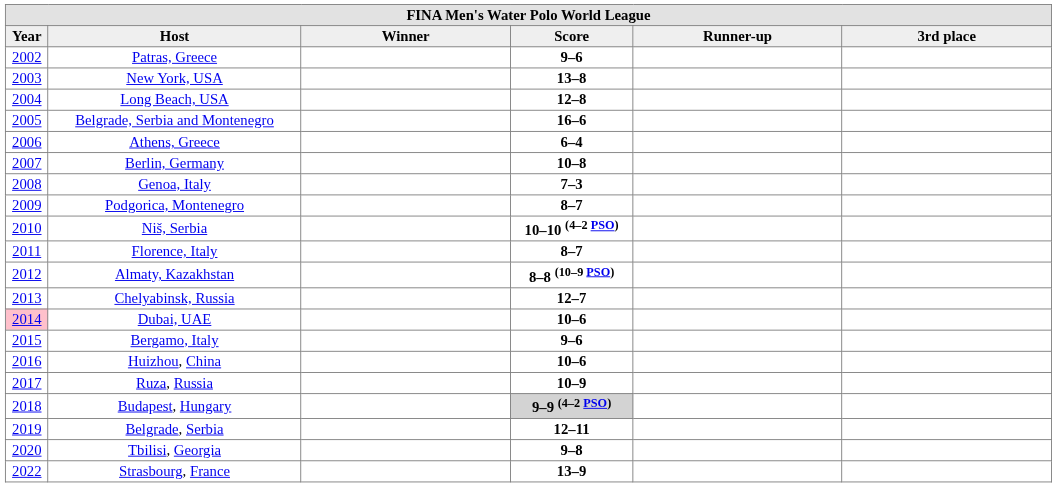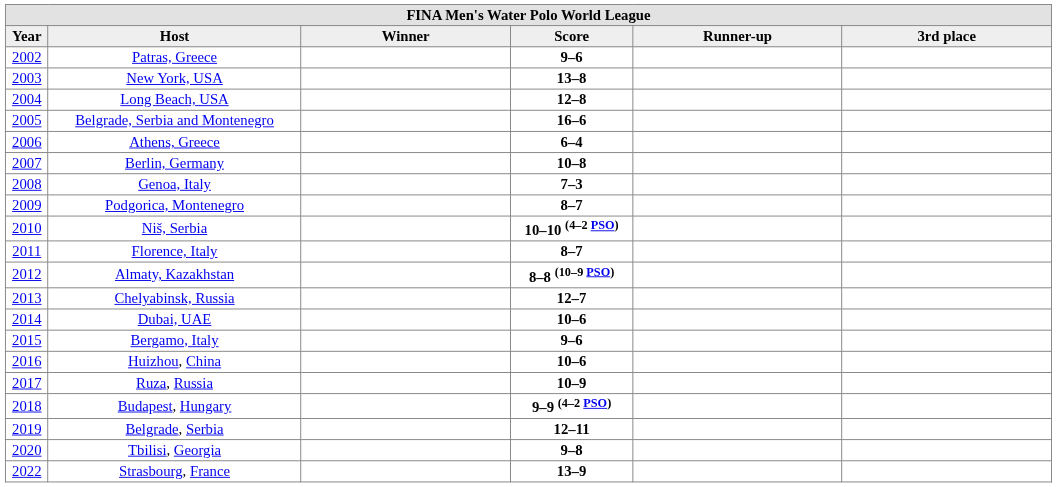(27, 319) pink background -> (27, 319) no background
(572, 405) lightgrey background -> (572, 405) no background
